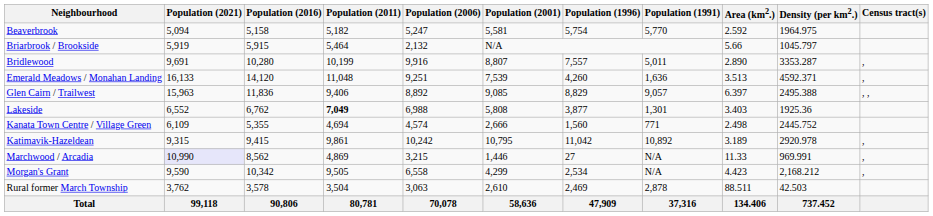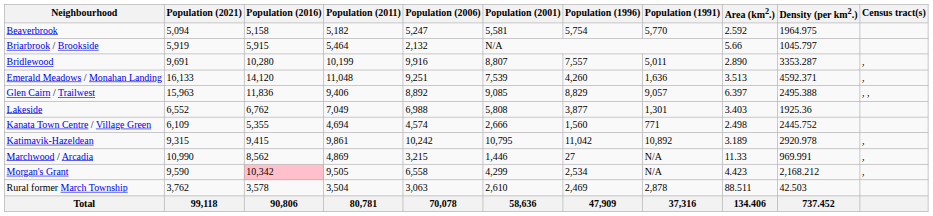(337, 109) bold -> (337, 109) normal
(180, 156) lavender background -> (180, 156) no background
(260, 172) no background -> (260, 172) pink background
